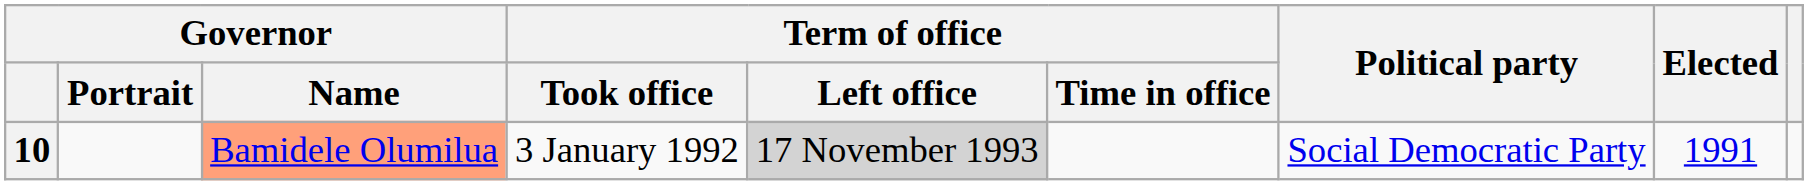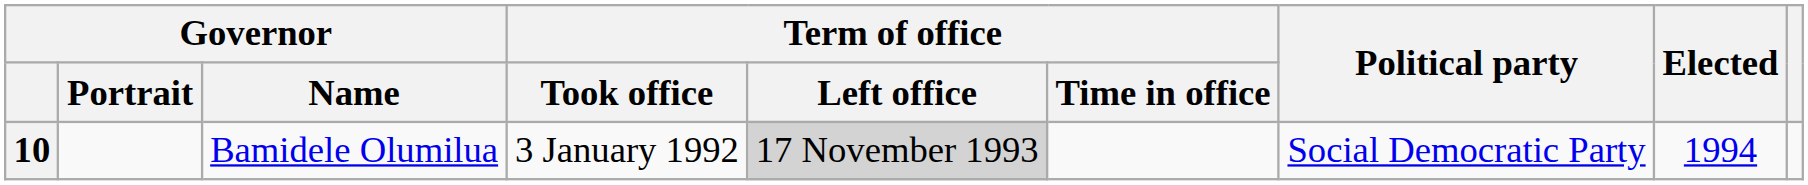(354, 149) lightsalmon background -> (354, 149) no background
(1720, 149) 1991 -> (1720, 149) 1994
